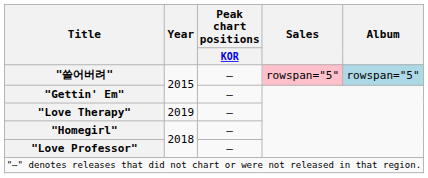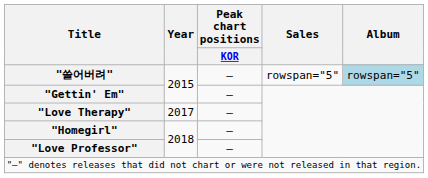(303, 75) pink background -> (303, 75) no background
(181, 112) 2019 -> (181, 112) 2017
